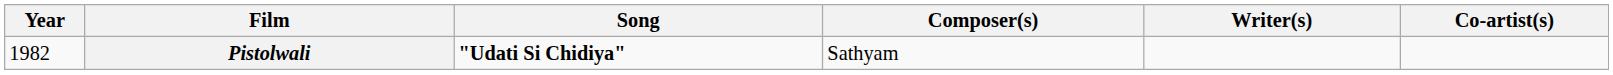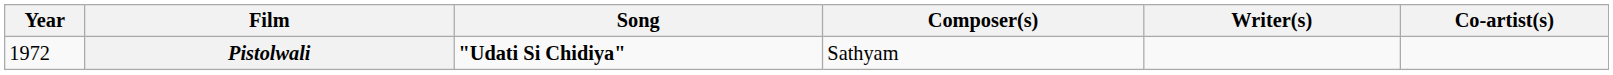(30, 52) 1982 -> (30, 52) 1972
